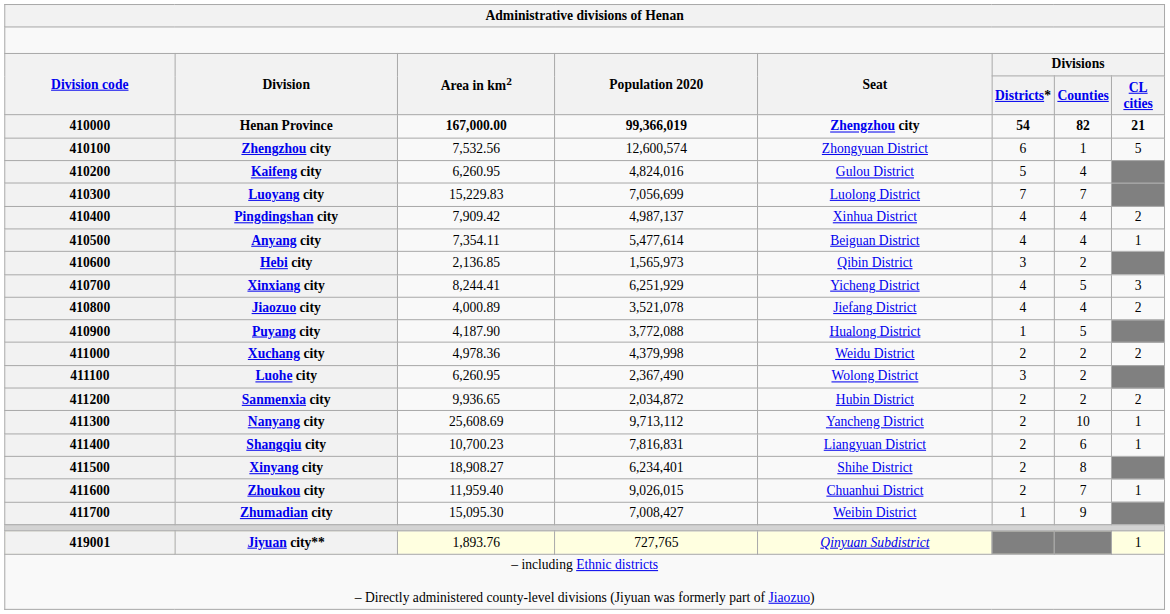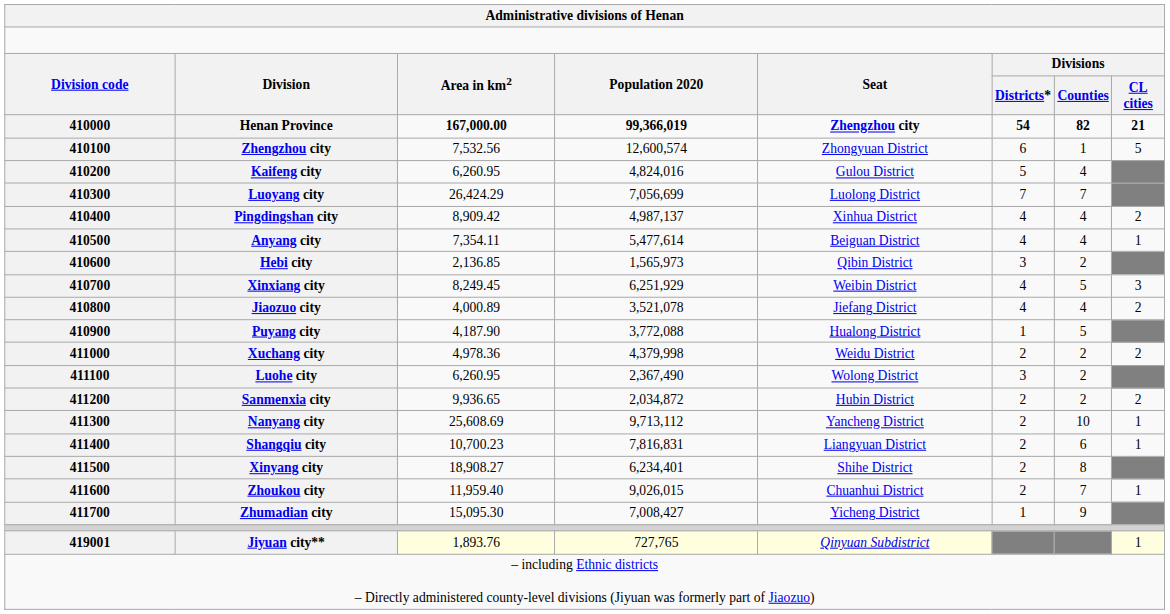(476, 194) 15,229.83 -> (476, 194) 26,424.29
(476, 217) 7,909.42 -> (476, 217) 8,909.42
(476, 285) 8,244.41 -> (476, 285) 8,249.45
(875, 285) Yicheng District -> (875, 285) Weibin District
(875, 513) Weibin District -> (875, 513) Yicheng District
